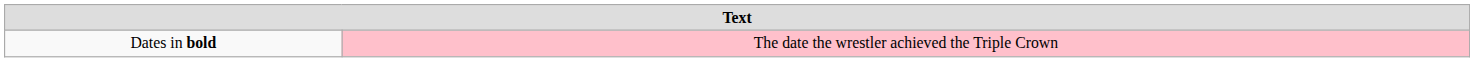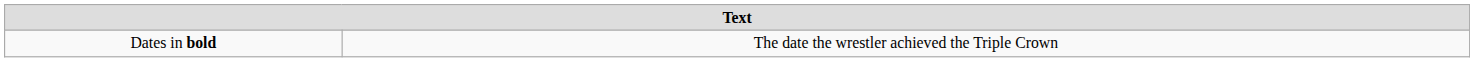(906, 43) pink background -> (906, 43) no background
